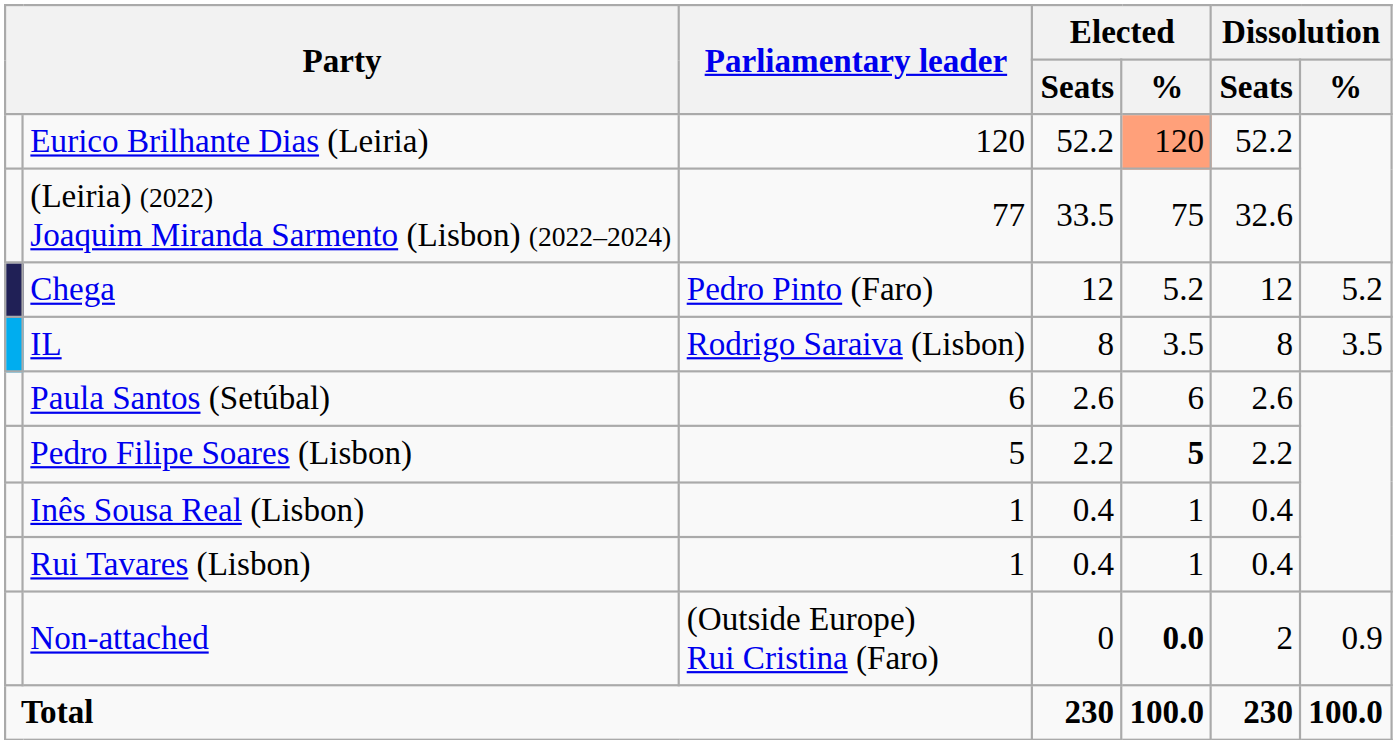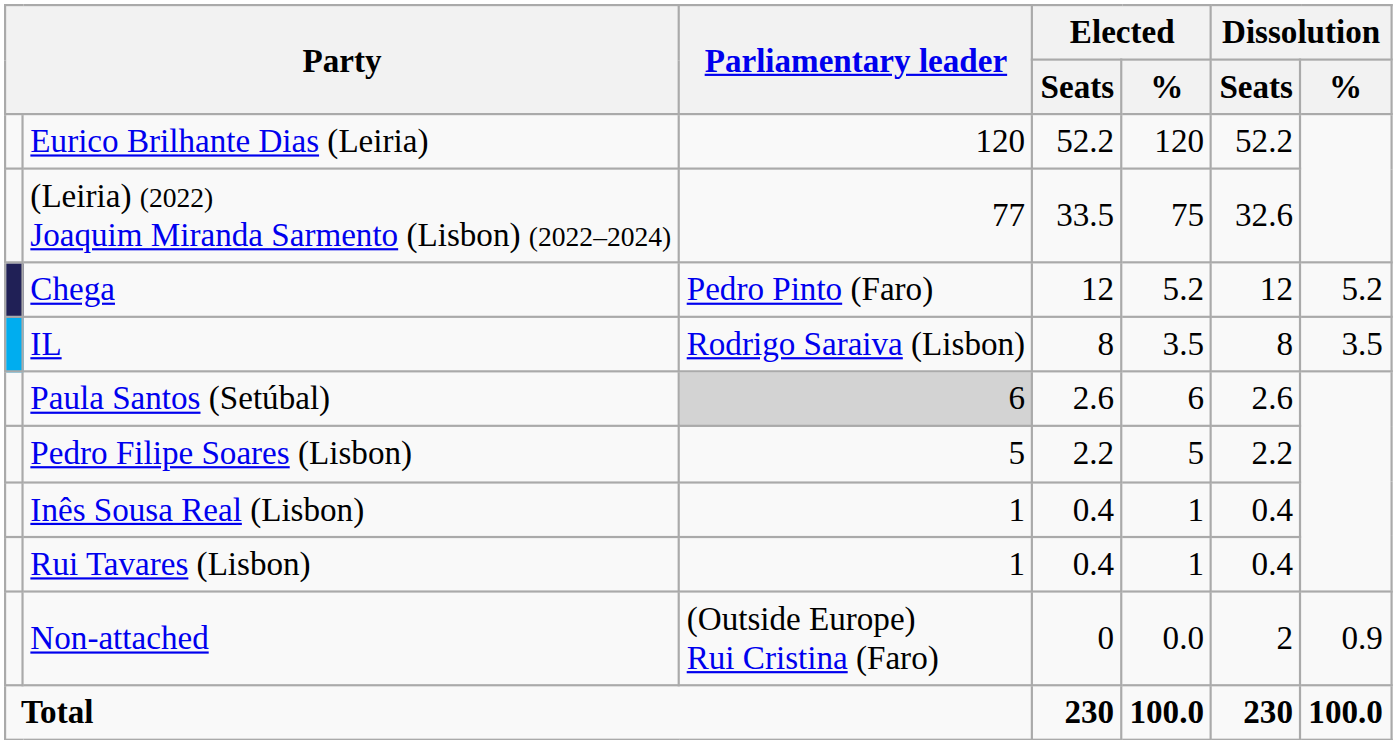(1179, 141) lightsalmon background -> (1179, 141) no background
(1017, 399) no background -> (1017, 399) lightgrey background
(1196, 453) bold -> (1196, 453) normal
(1183, 637) bold -> (1183, 637) normal
